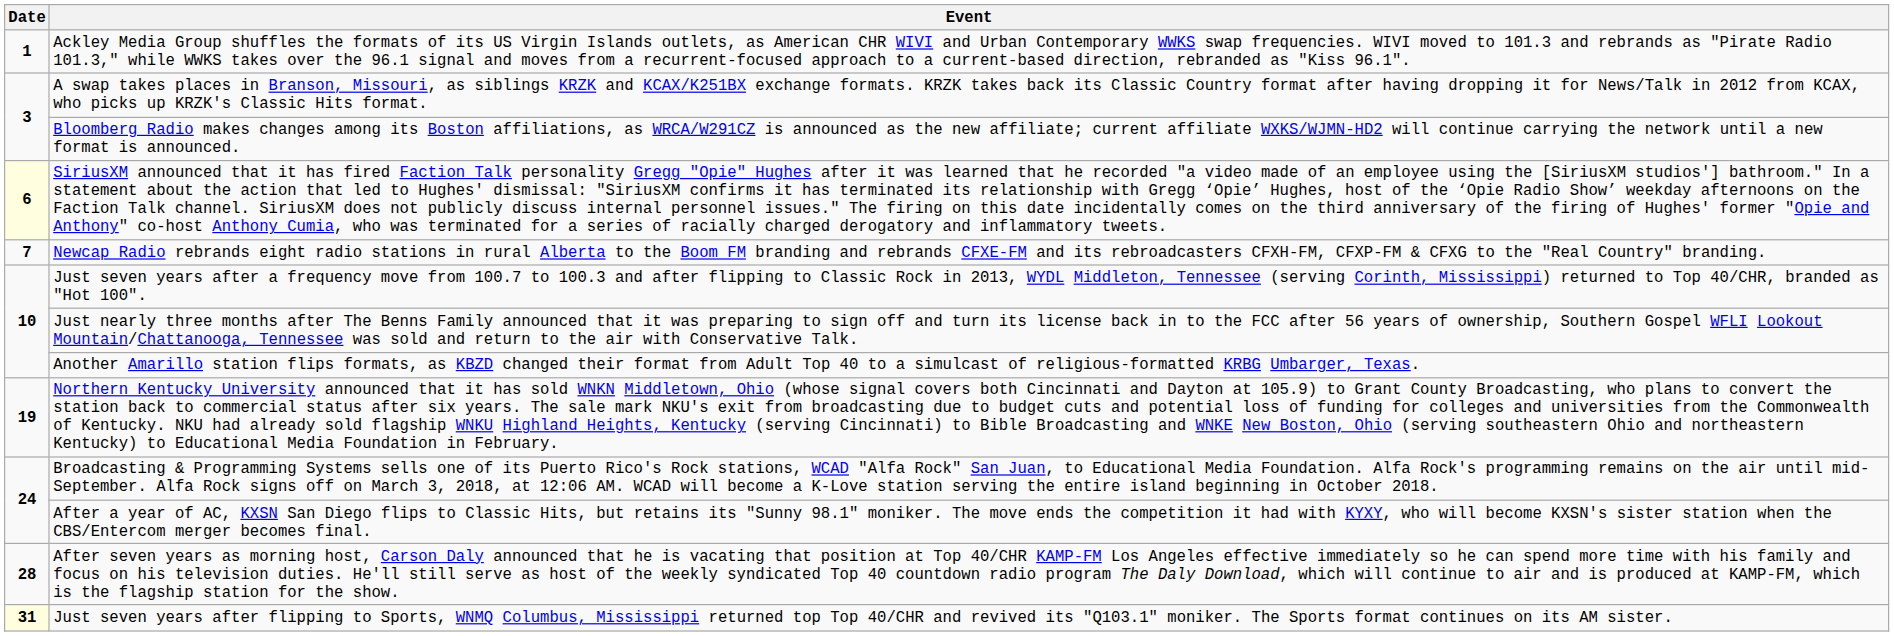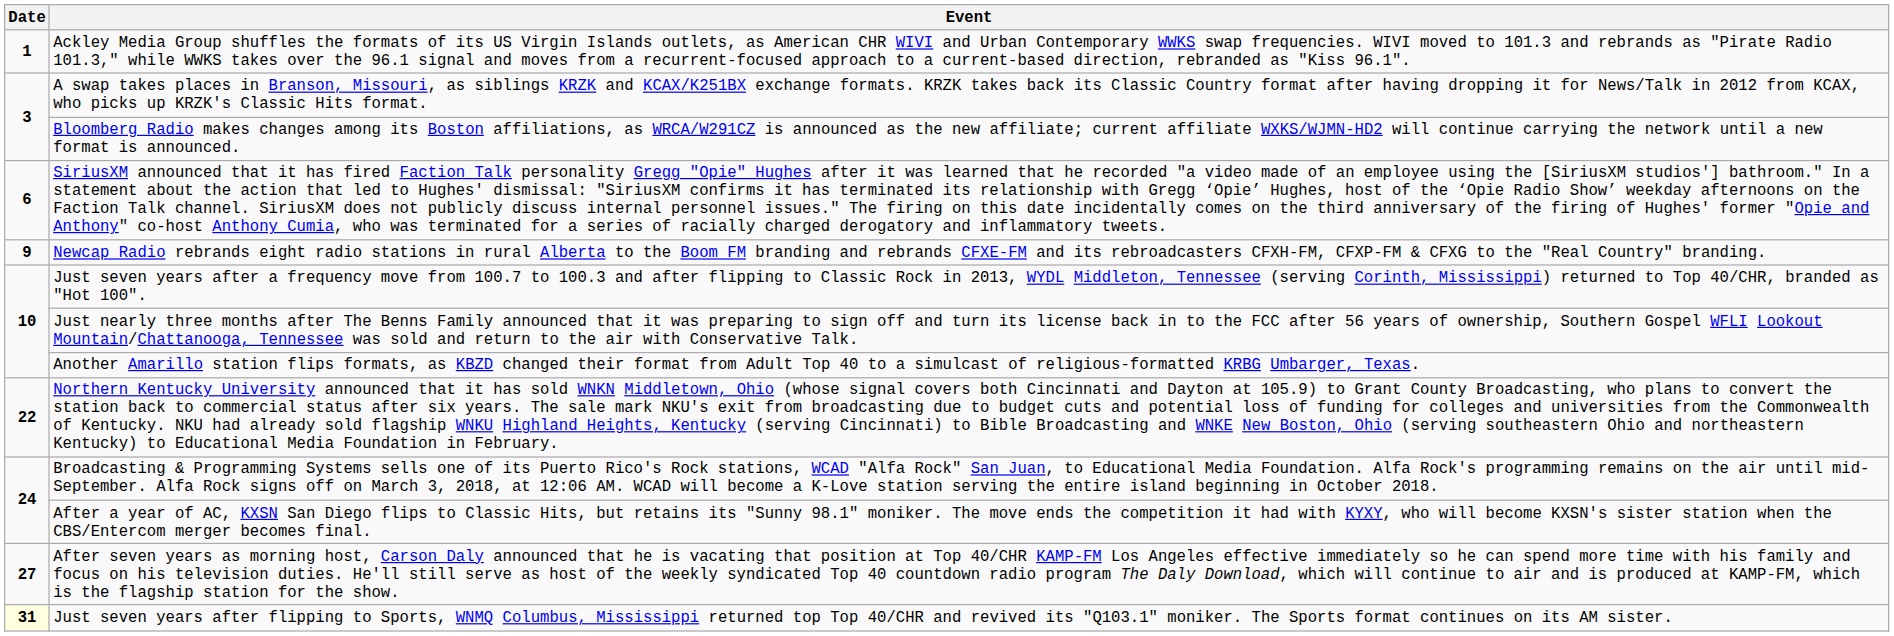(27, 200) lightyellow background -> (27, 200) no background
(27, 252) 7 -> (27, 252) 9
(27, 417) 19 -> (27, 417) 22
(27, 574) 28 -> (27, 574) 27
